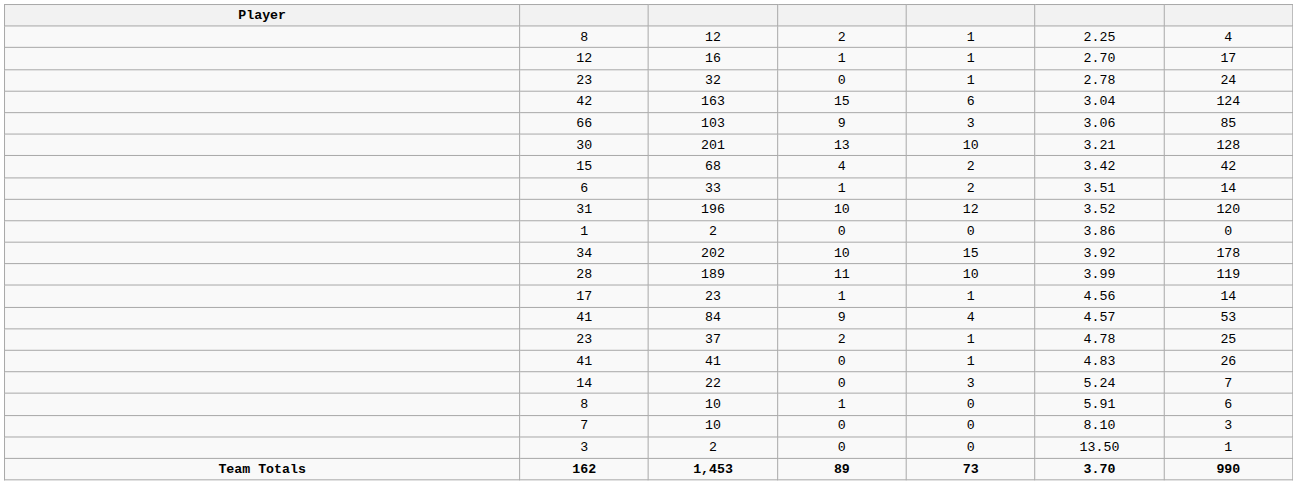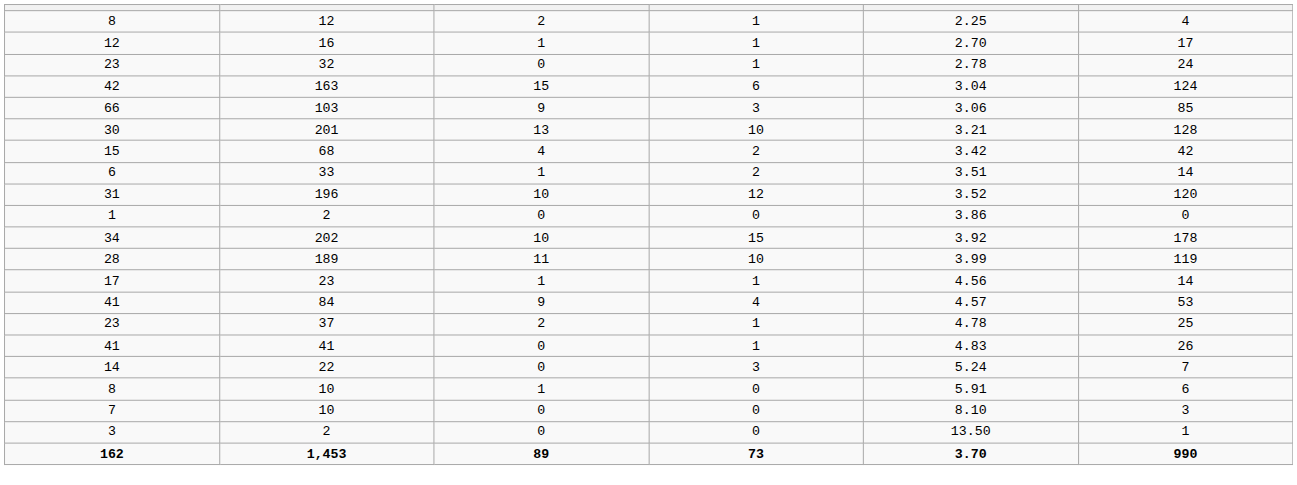- column: (262, 15)
